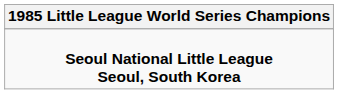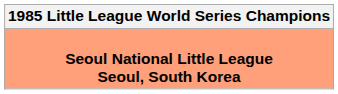(169, 67) no background -> (169, 67) lightsalmon background
